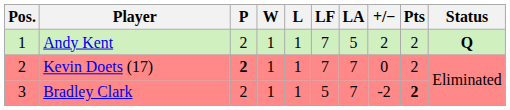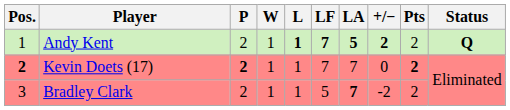(298, 42) normal -> (298, 42) bold
(325, 42) normal -> (325, 42) bold
(353, 42) normal -> (353, 42) bold
(384, 42) normal -> (384, 42) bold
(22, 67) normal -> (22, 67) bold
(414, 67) normal -> (414, 67) bold
(353, 92) normal -> (353, 92) bold
(414, 92) bold -> (414, 92) normal
